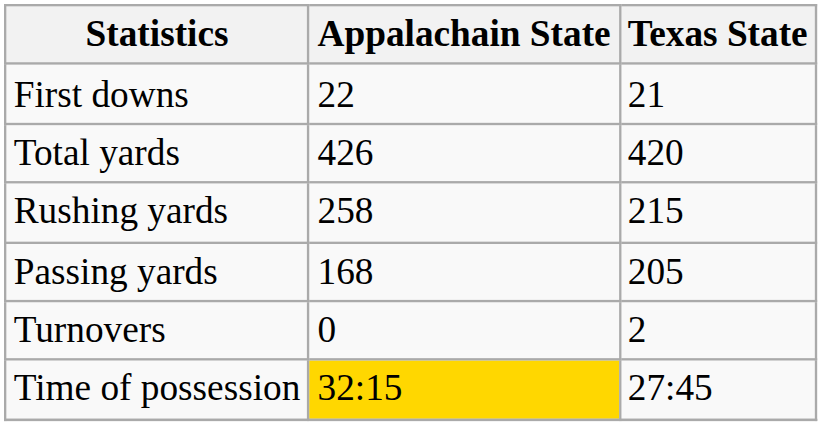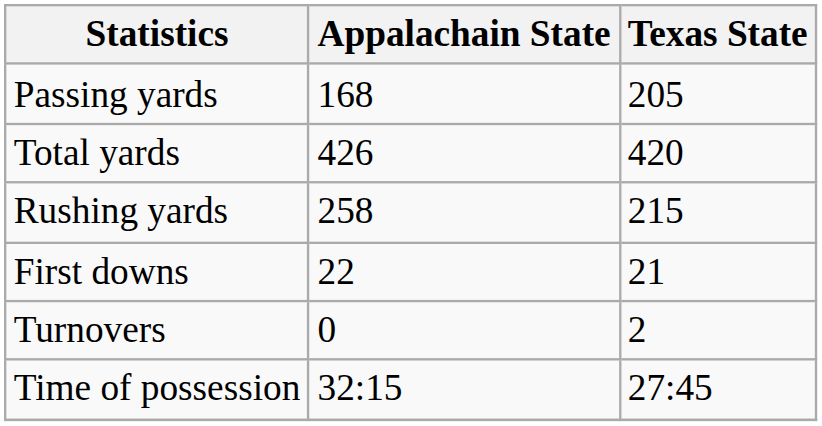rows swapped: (101, 93) <-> (116, 270)
(360, 388) gold background -> (360, 388) no background
